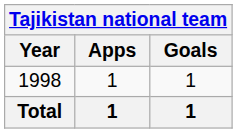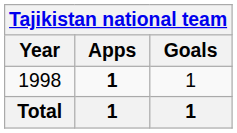(112, 81) normal -> (112, 81) bold
